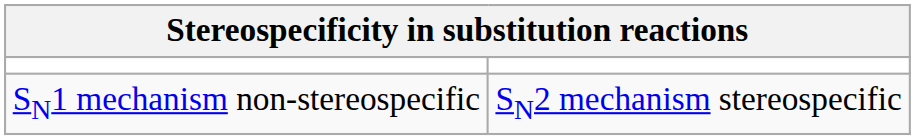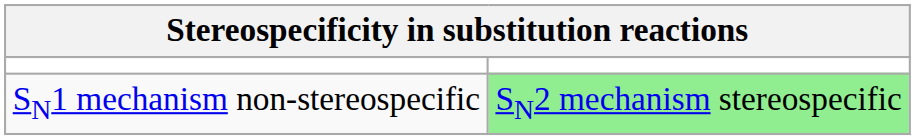(699, 103) no background -> (699, 103) lightgreen background
